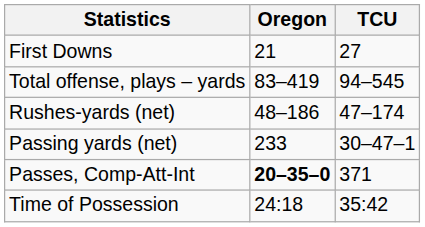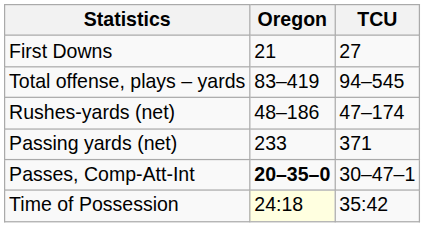(377, 143) 30–47–1 -> (356, 143) 371
(356, 174) 371 -> (377, 174) 30–47–1
(279, 205) no background -> (279, 205) lightyellow background
